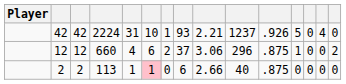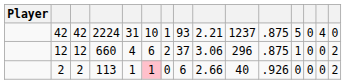(275, 32) .926 -> (275, 32) .875
(275, 70) .875 -> (275, 70) .926
(335, 70) 0 -> (335, 70) 2
